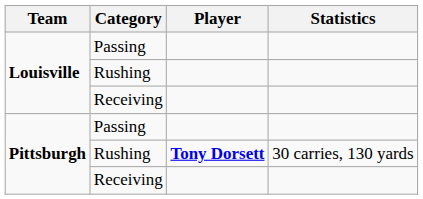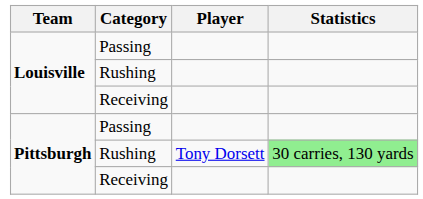(217, 153) bold -> (220, 153) normal
(343, 153) no background -> (343, 153) lightgreen background
